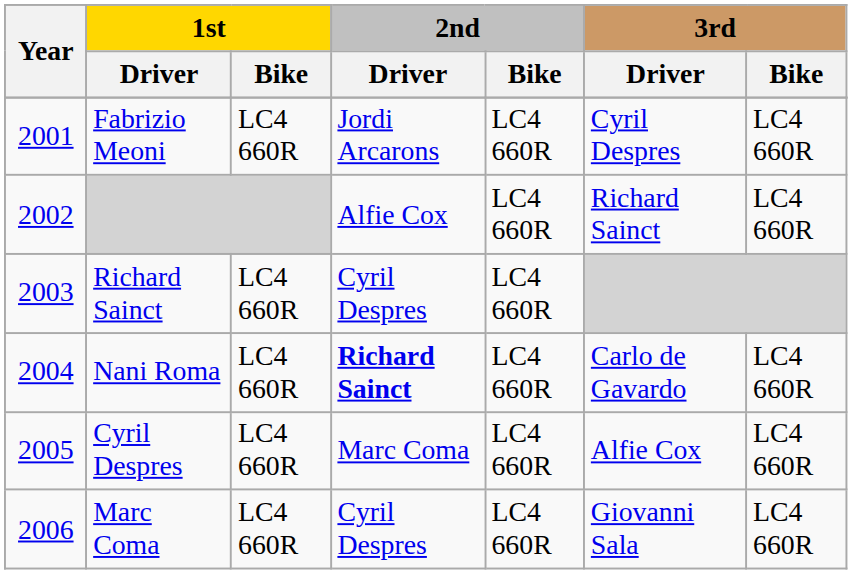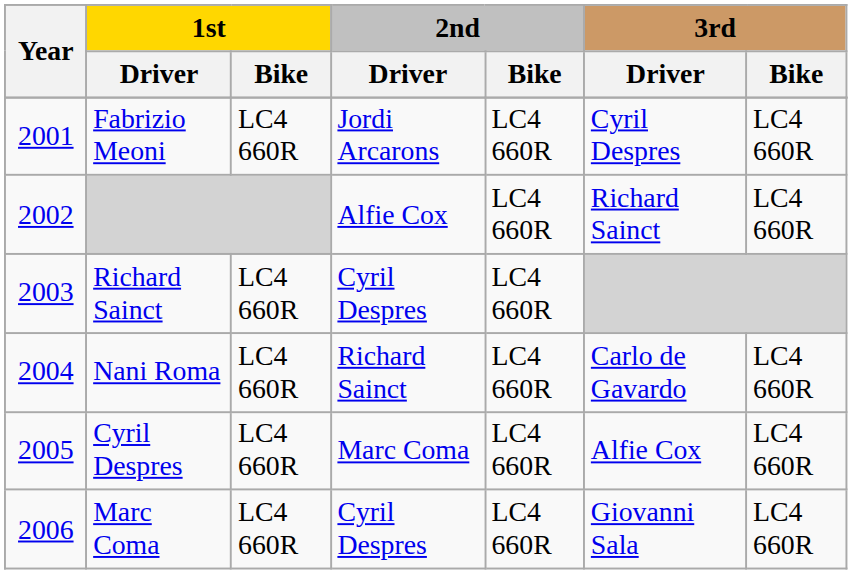(386, 371) bold -> (381, 371) normal
